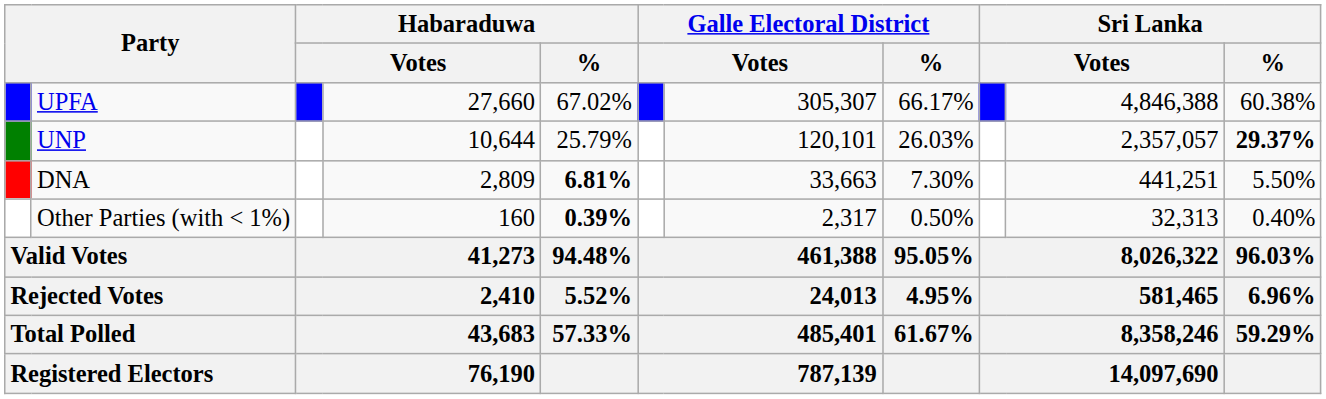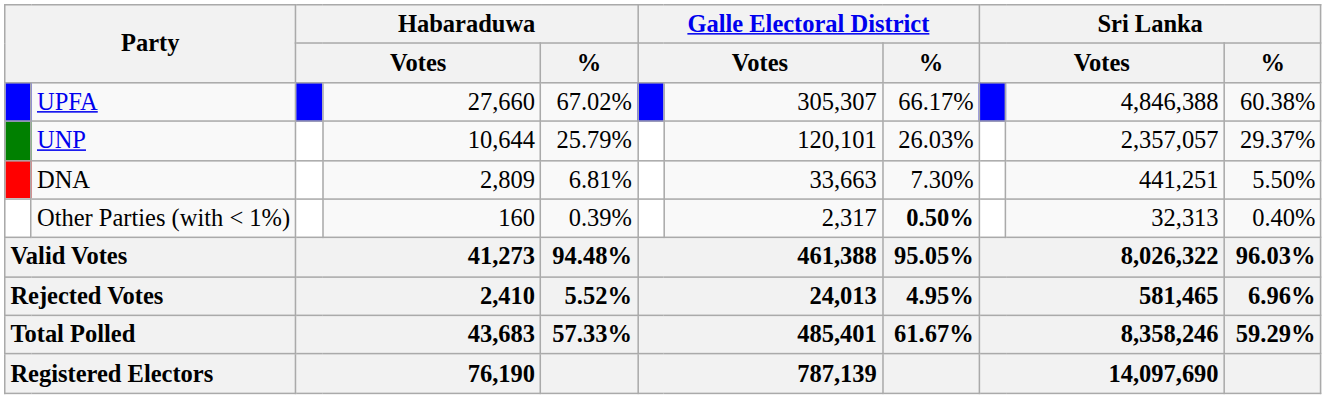(1276, 140) bold -> (1278, 140) normal
(598, 179) bold -> (600, 179) normal
(598, 218) bold -> (600, 218) normal
(942, 218) normal -> (940, 218) bold
